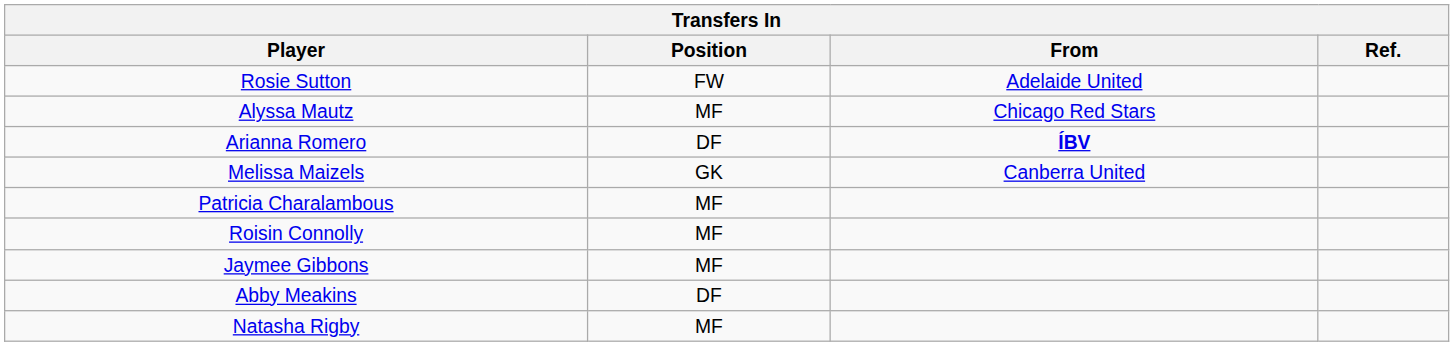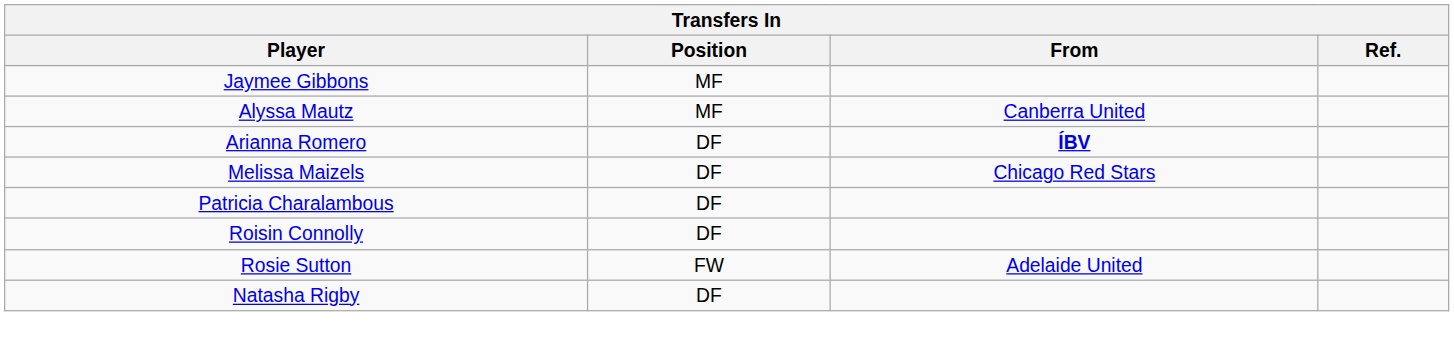rows swapped: (296, 81) <-> (296, 265)
(1074, 112) Chicago Red Stars -> (1074, 112) Canberra United
(709, 173) GK -> (709, 173) DF
(1074, 173) Canberra United -> (1074, 173) Chicago Red Stars
(709, 203) MF -> (709, 203) DF
(709, 234) MF -> (709, 234) DF
- row: (296, 295)
(709, 326) MF -> (709, 295) DF
